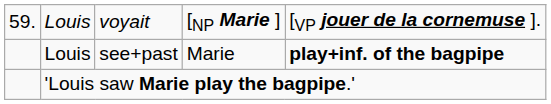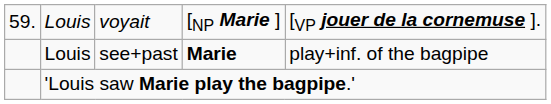(211, 54) normal -> (212, 53) bold
(397, 53) bold -> (389, 54) normal
